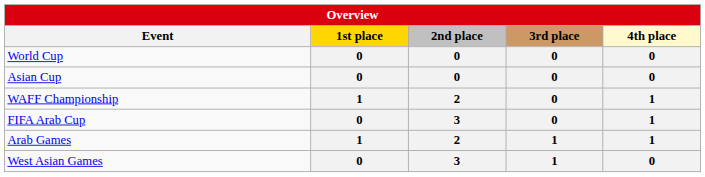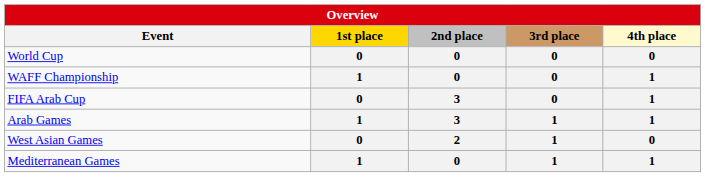- row: (34, 78)
(457, 98) 2 -> (457, 78) 0
(457, 140) 2 -> (457, 119) 3
(457, 161) 3 -> (457, 140) 2
+ row: (63, 161)
